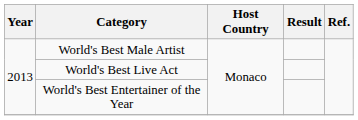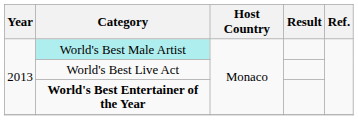(122, 49) no background -> (123, 49) paleturquoise background
(122, 97) normal -> (123, 97) bold
